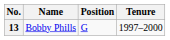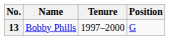columns swapped: (97, 12) <-> (141, 12)
